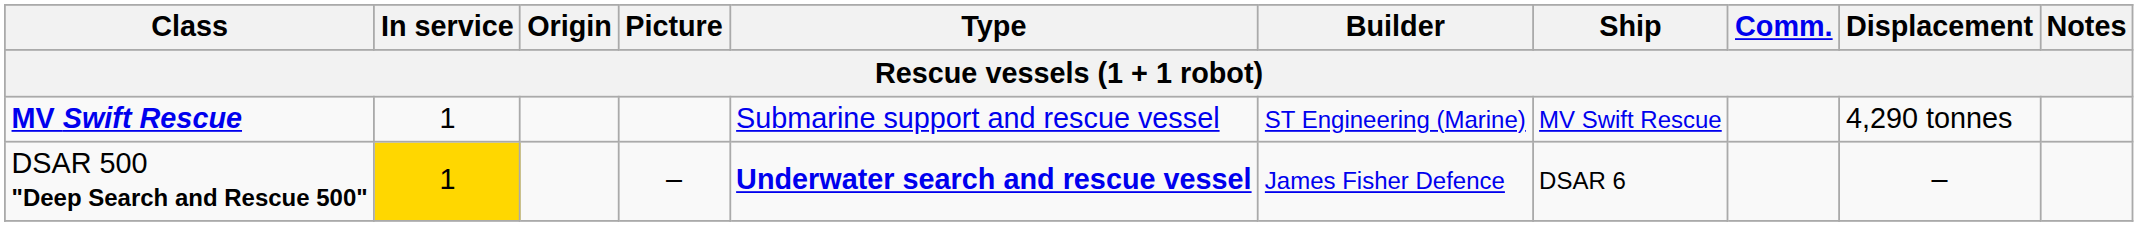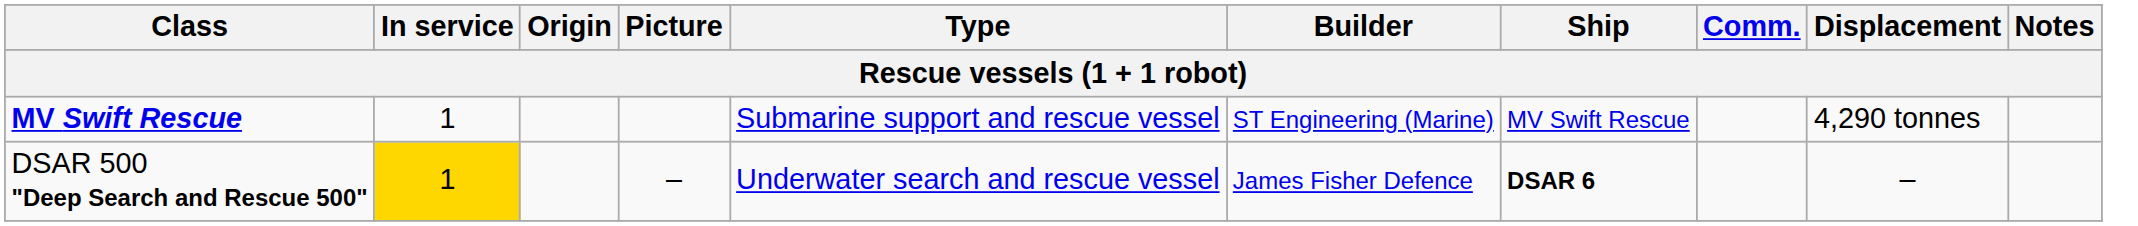(994, 180) bold -> (978, 180) normal
(1582, 182) normal -> (1551, 180) bold
